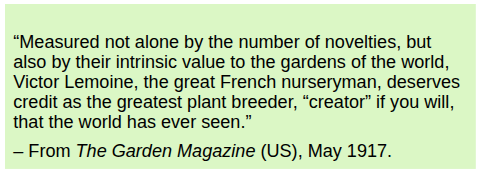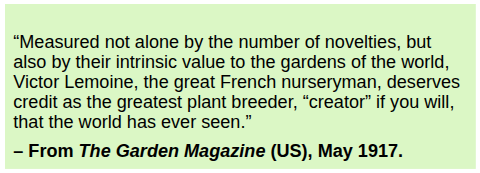(203, 151) normal -> (208, 151) bold
